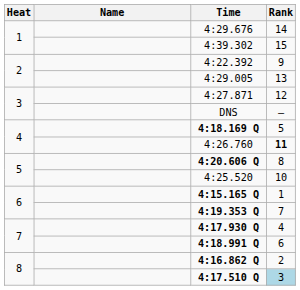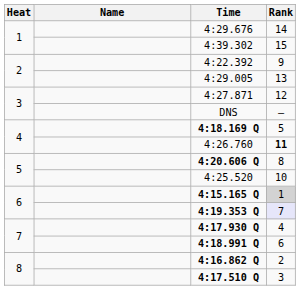(281, 194) no background -> (281, 194) lightgrey background
(281, 211) no background -> (281, 211) lavender background
(281, 277) lightblue background -> (281, 277) no background
